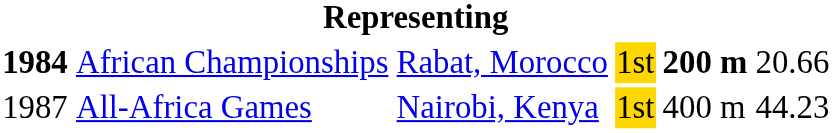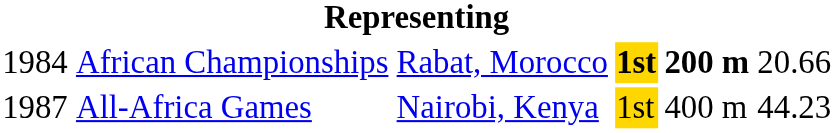(35, 62) bold -> (35, 62) normal
(635, 62) normal -> (636, 62) bold
